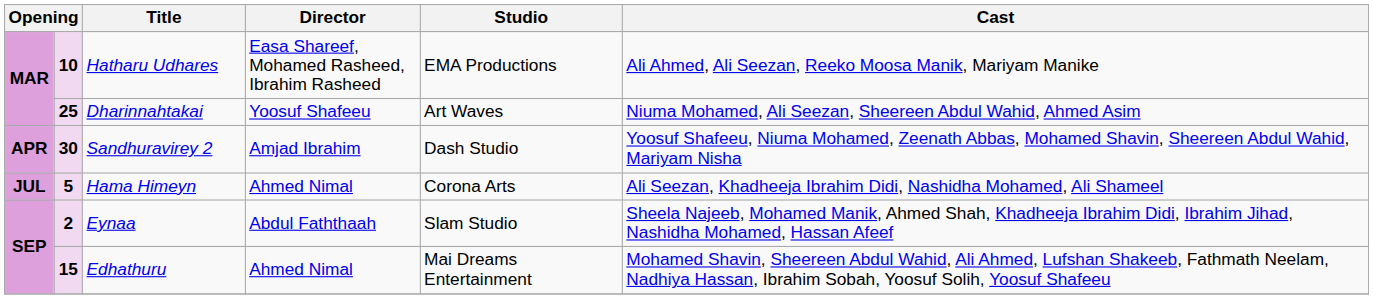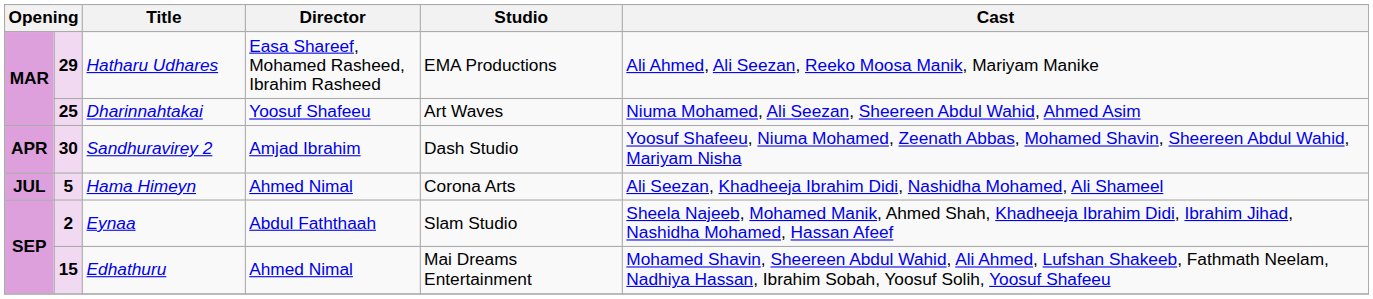(68, 65) 10 -> (68, 65) 29
